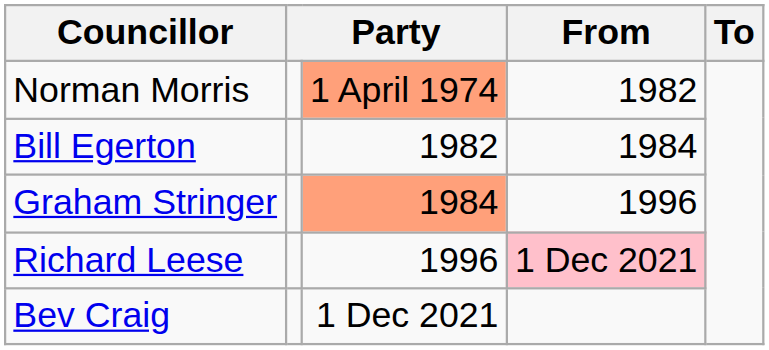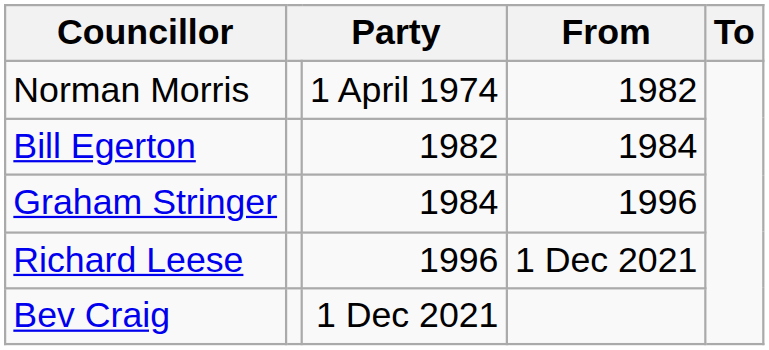(404, 89) lightsalmon background -> (404, 89) no background
(459, 202) lightsalmon background -> (459, 202) no background
(606, 259) pink background -> (606, 259) no background
